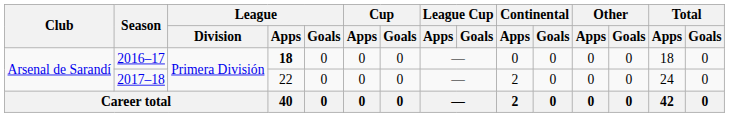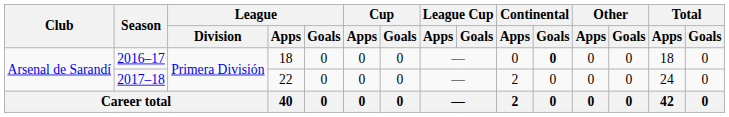(286, 58) bold -> (286, 58) normal
(553, 58) normal -> (553, 58) bold
